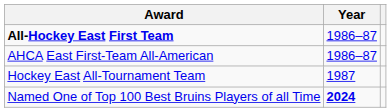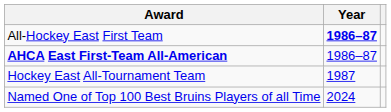(90, 35) bold -> (85, 35) normal
(352, 35) normal -> (352, 35) bold
(110, 55) normal -> (117, 55) bold
(341, 96) bold -> (341, 96) normal
